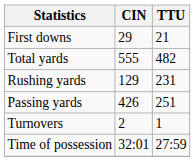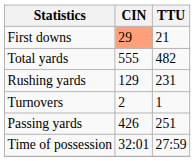(125, 37) no background -> (125, 37) lightsalmon background
rows swapped: (45, 102) <-> (35, 123)
